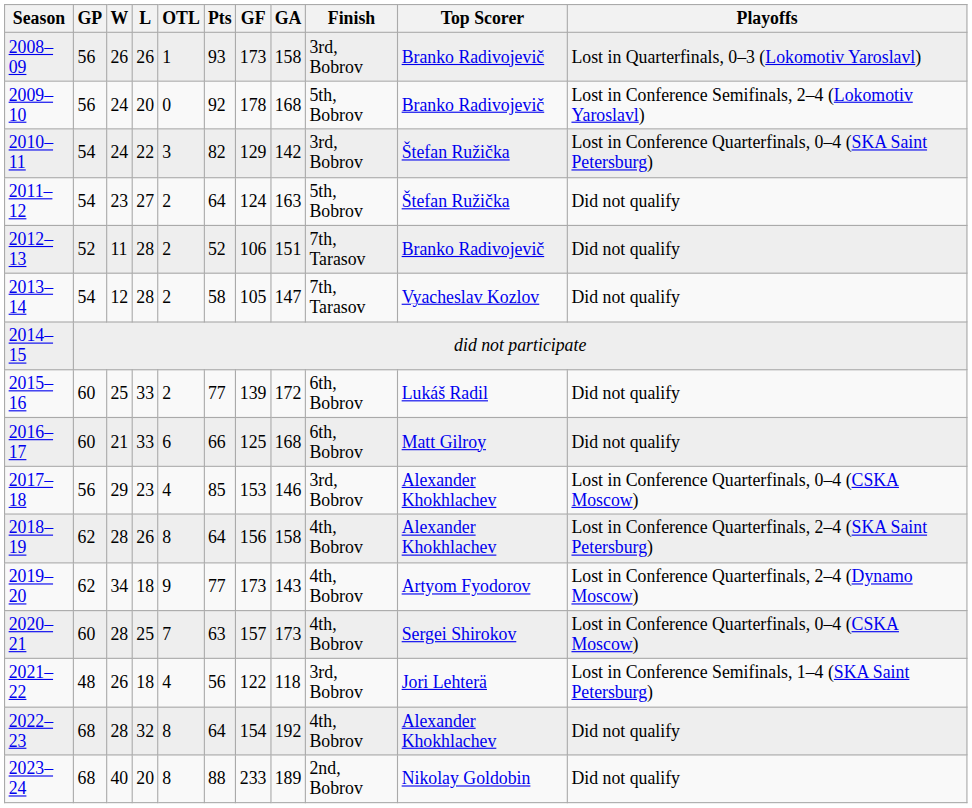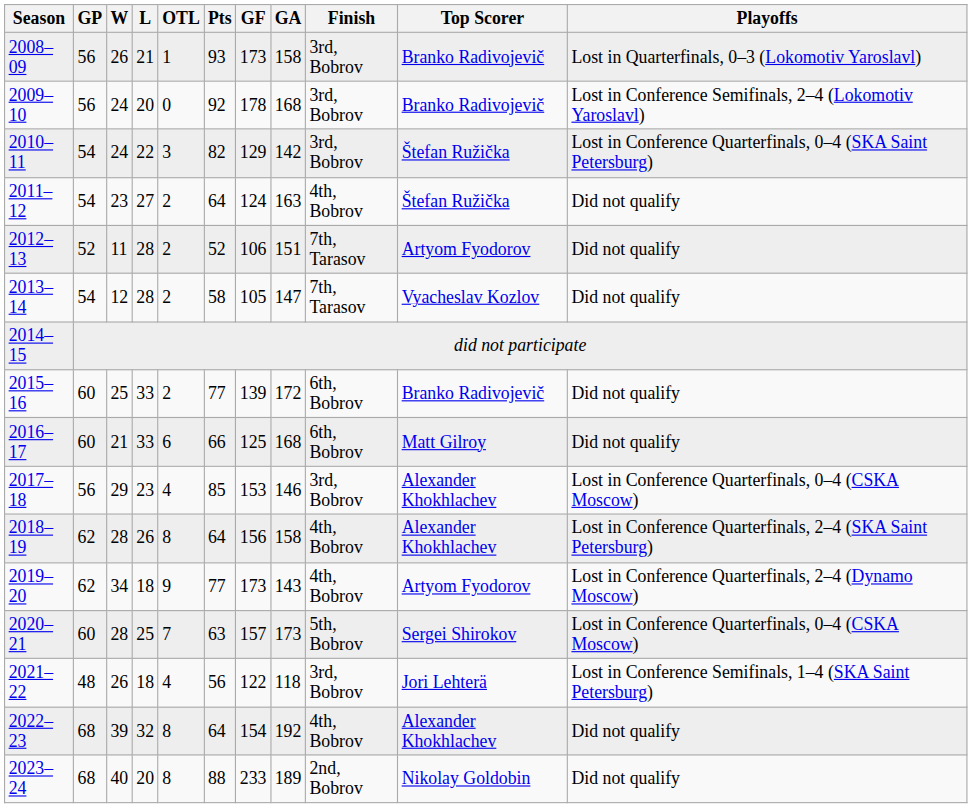(145, 56) 26 -> (145, 56) 21
(336, 104) 5th, Bobrov -> (336, 104) 3rd, Bobrov
(336, 201) 5th, Bobrov -> (336, 201) 4th, Bobrov
(473, 249) Branko Radivojevič -> (466, 249) Artyom Fyodorov
(445, 393) Lukáš Radil -> (473, 393) Branko Radivojevič
(336, 634) 4th, Bobrov -> (336, 634) 5th, Bobrov
(119, 730) 28 -> (119, 730) 39
